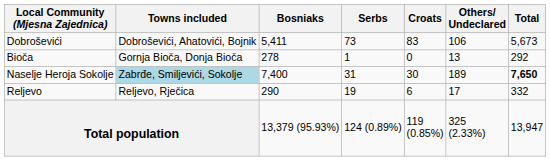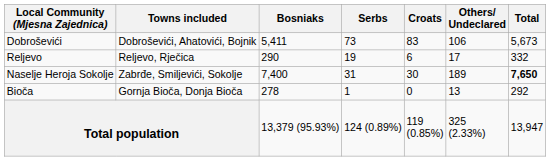rows swapped: (24, 91) <-> (20, 58)
(180, 74) lightblue background -> (180, 74) no background
